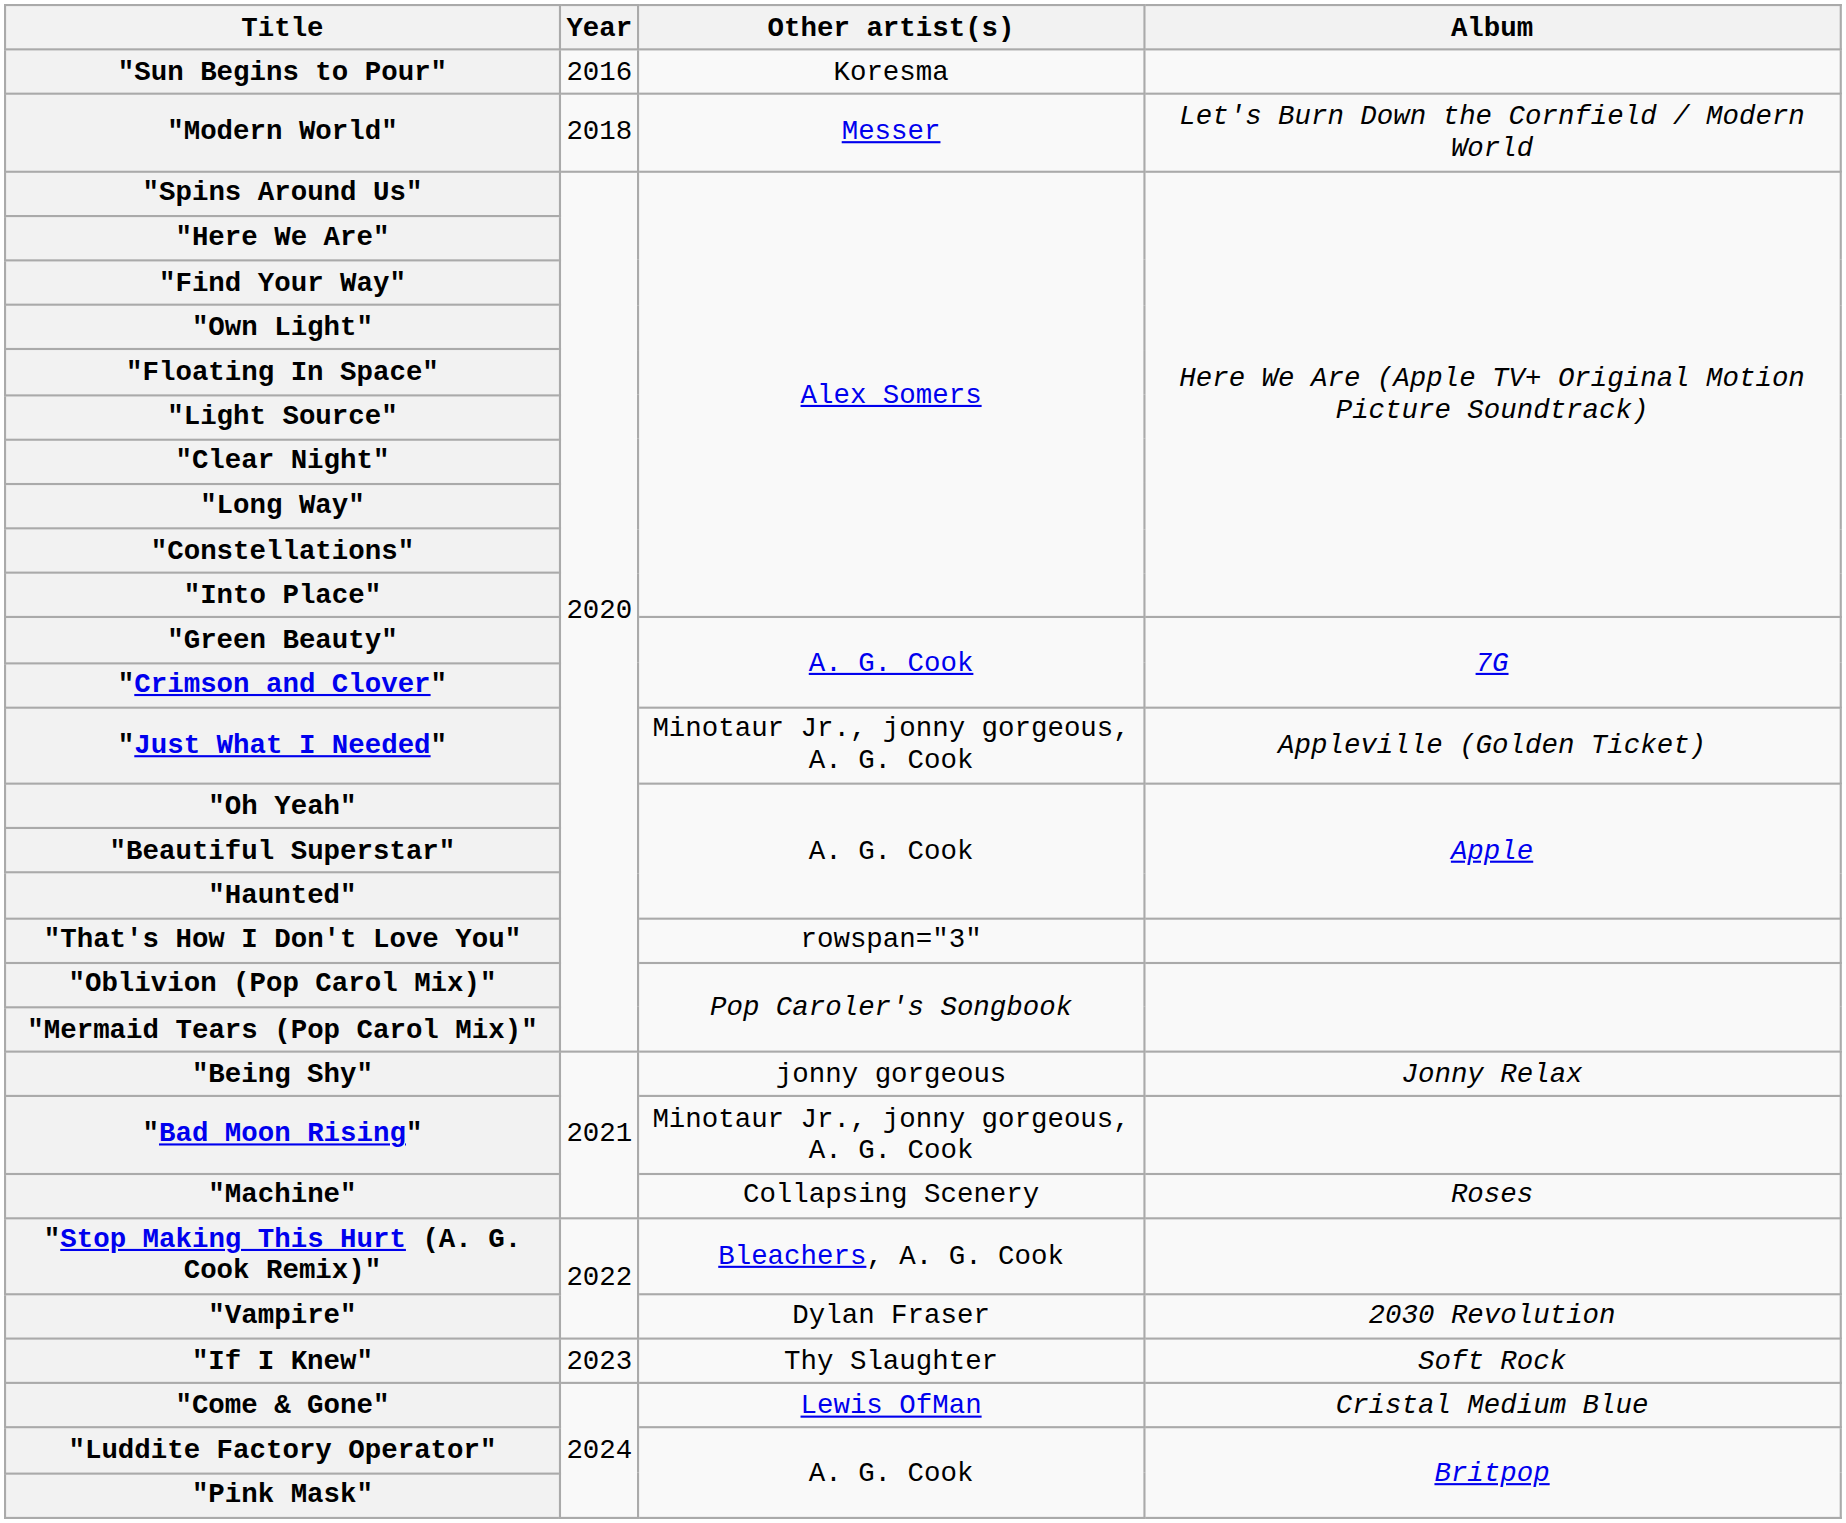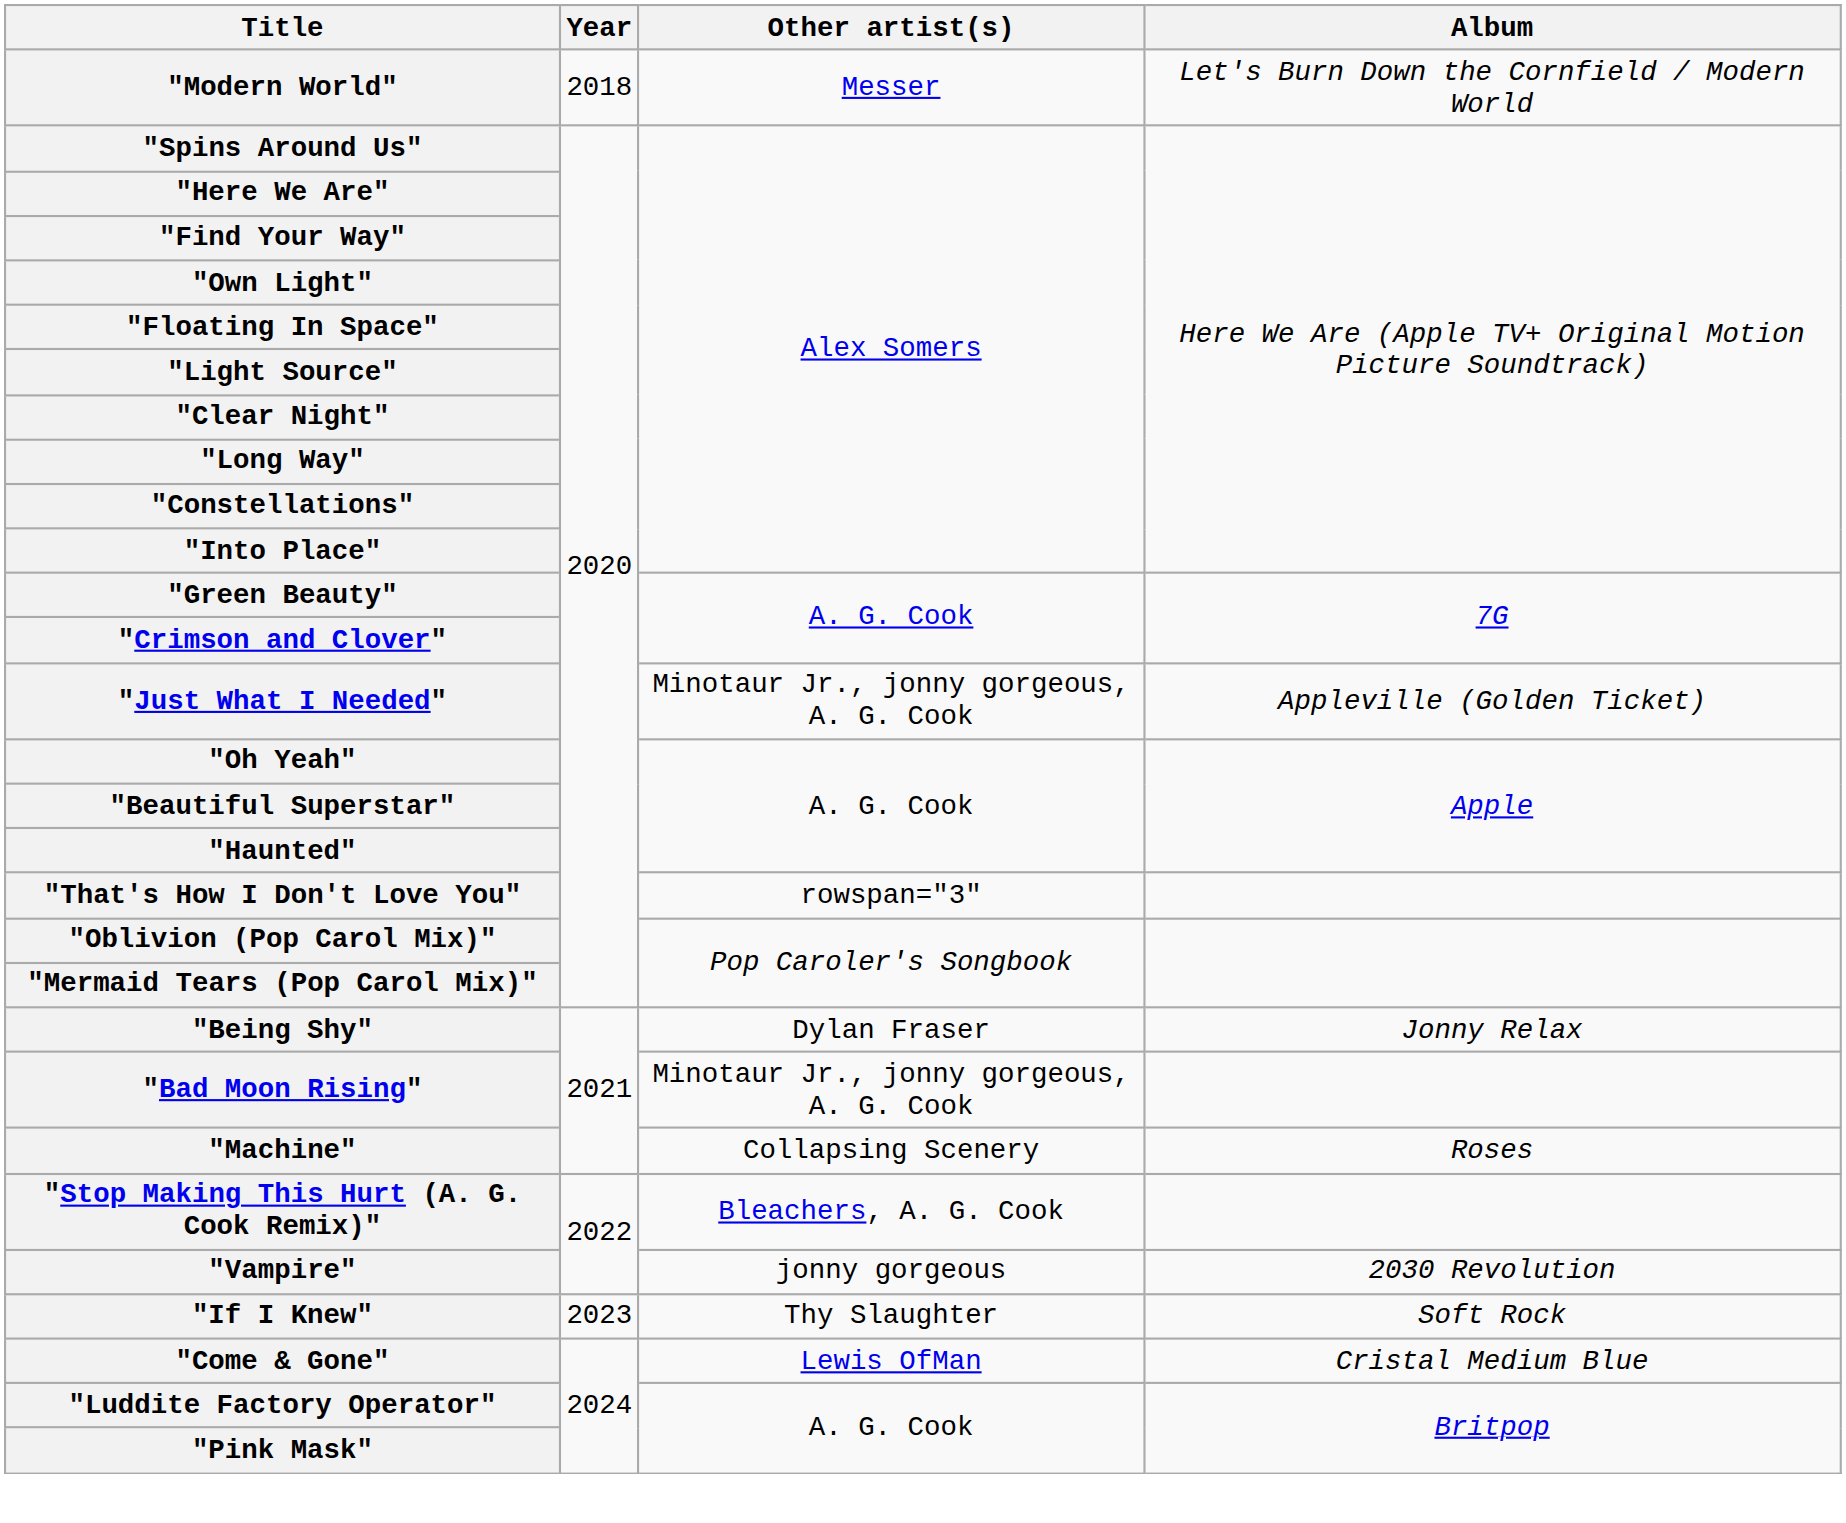- row: (282, 72)
(891, 1074) jonny gorgeous -> (891, 1030) Dylan Fraser
(891, 1316) Dylan Fraser -> (891, 1272) jonny gorgeous
